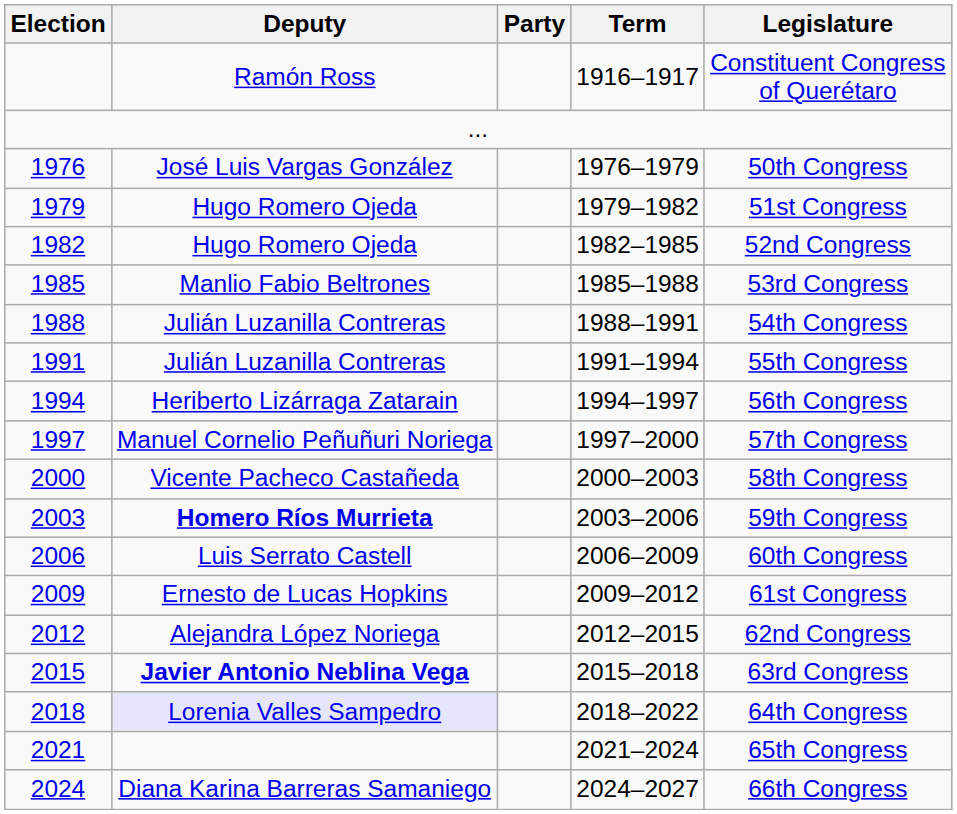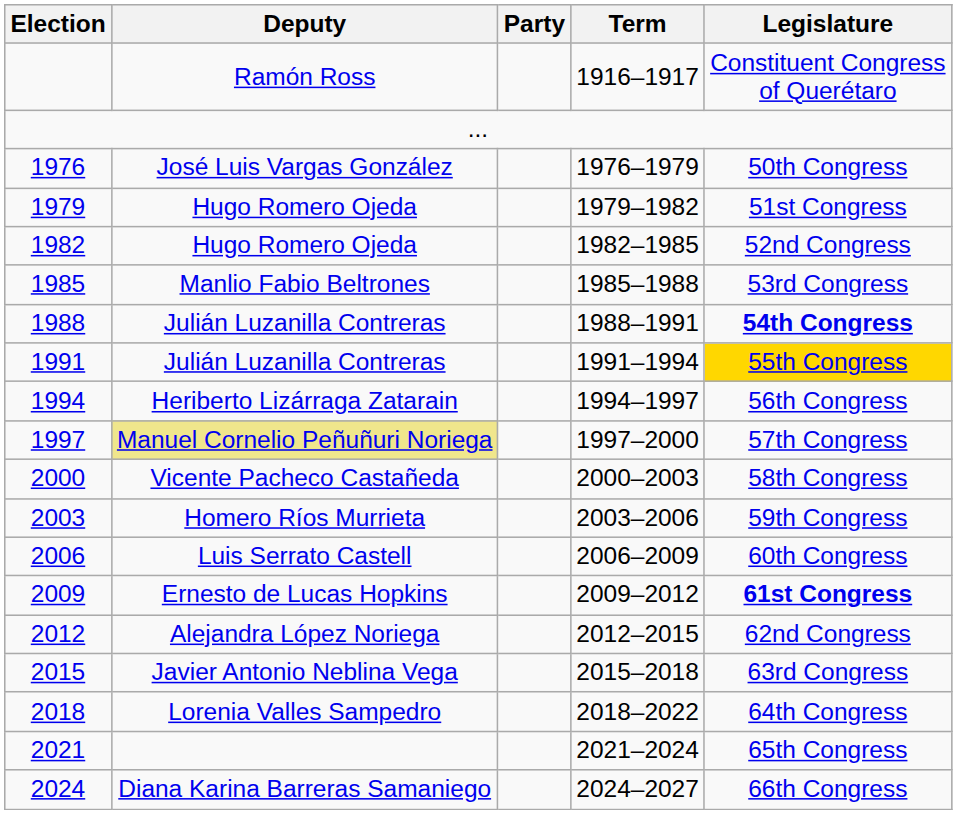(828, 323) normal -> (828, 323) bold
(828, 362) no background -> (828, 362) gold background
(305, 439) no background -> (305, 439) khaki background
(305, 517) bold -> (305, 517) normal
(828, 594) normal -> (828, 594) bold
(305, 672) bold -> (305, 672) normal
(305, 711) lavender background -> (305, 711) no background
